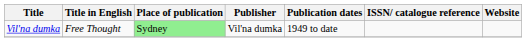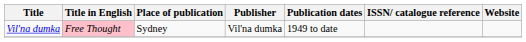(93, 28) no background -> (93, 28) pink background
(152, 28) lightgreen background -> (152, 28) no background
